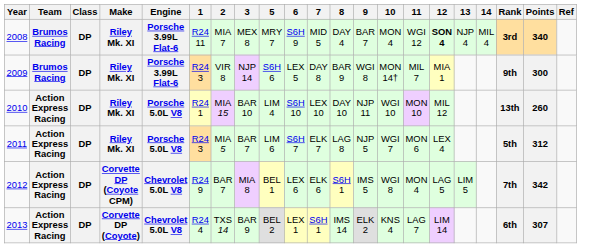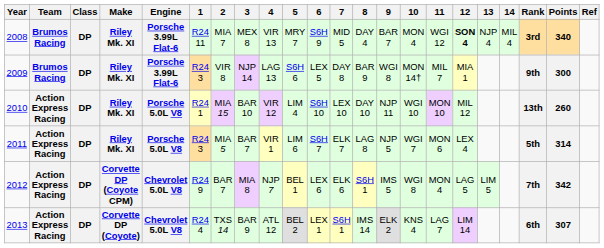+ column: (271, 12)
(540, 144) 312 -> (563, 144) 314
